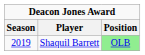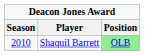(21, 43) 2019 -> (21, 43) 2010
